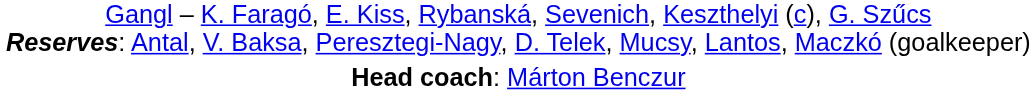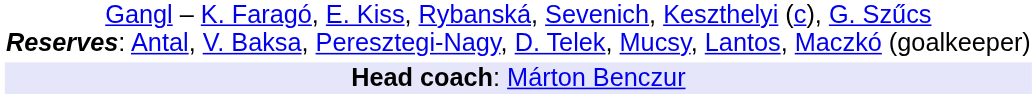(518, 77) no background -> (518, 77) lavender background
